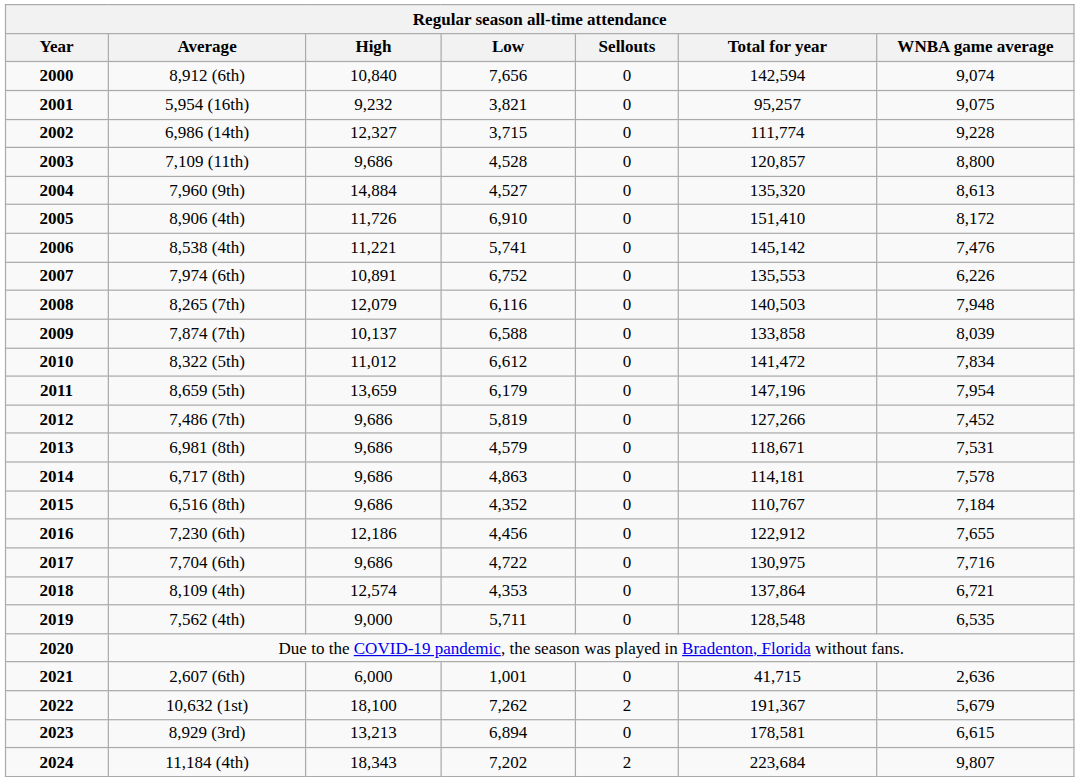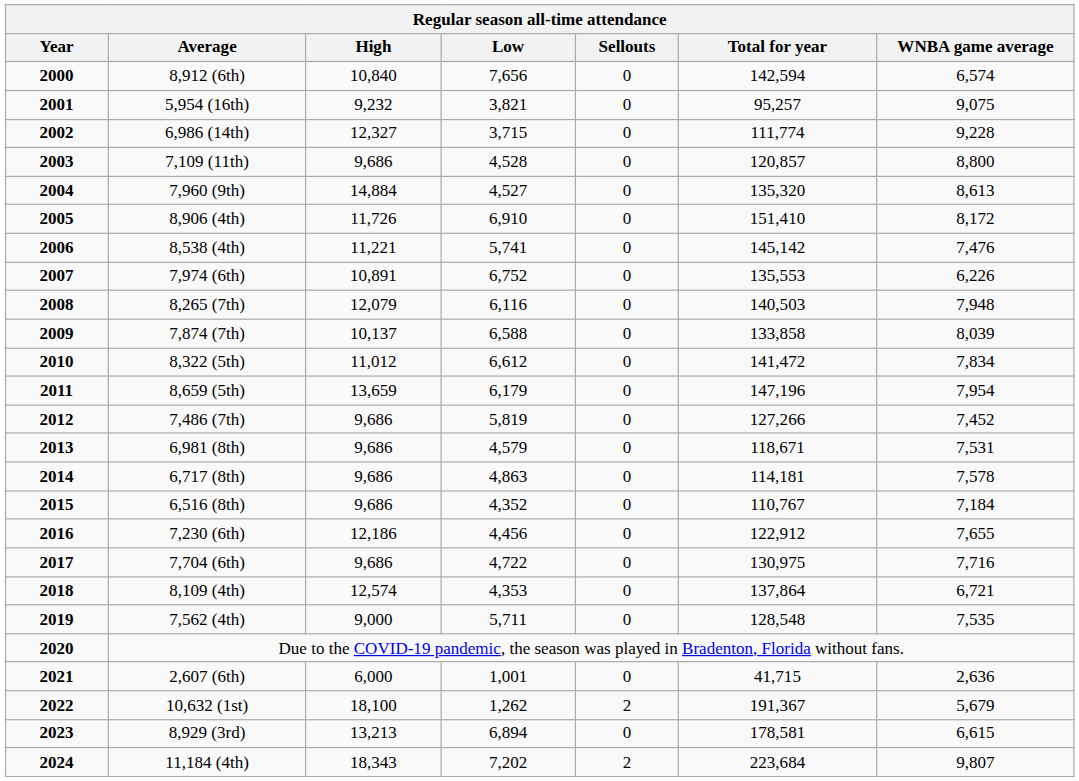(975, 76) 9,074 -> (975, 76) 6,574
(975, 619) 6,535 -> (975, 619) 7,535
(508, 704) 7,262 -> (508, 704) 1,262
